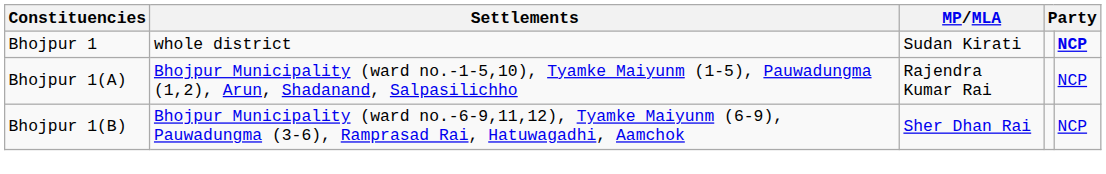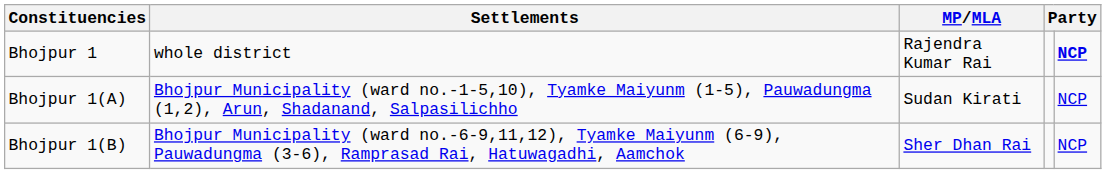(962, 45) Sudan Kirati -> (948, 54) Rajendra Kumar Rai
(948, 81) Rajendra Kumar Rai -> (962, 100) Sudan Kirati
